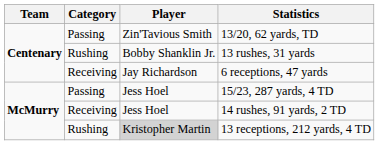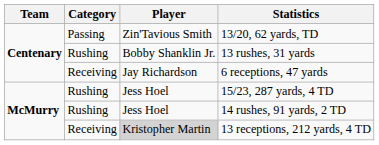(86, 91) Passing -> (88, 91) Rushing
(92, 110) Receiving -> (88, 110) Rushing
(88, 130) Rushing -> (92, 130) Receiving
